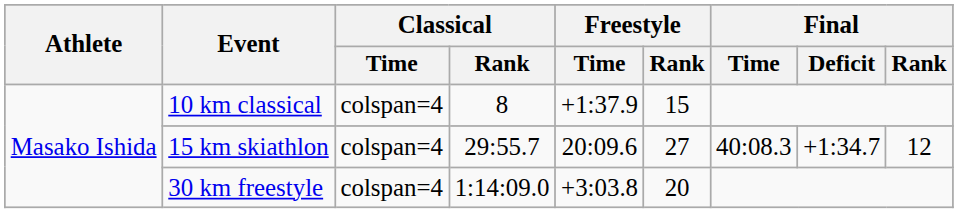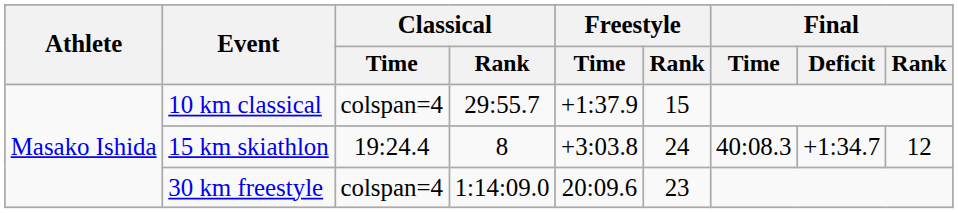(502, 105) 8 -> (502, 105) 29:55.7
(392, 146) colspan=4 -> (392, 146) 19:24.4
(502, 146) 29:55.7 -> (502, 146) 8
(600, 146) 20:09.6 -> (600, 146) +3:03.8
(677, 146) 27 -> (677, 146) 24
(600, 187) +3:03.8 -> (600, 187) 20:09.6
(677, 187) 20 -> (677, 187) 23
